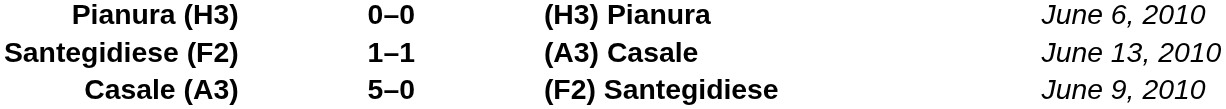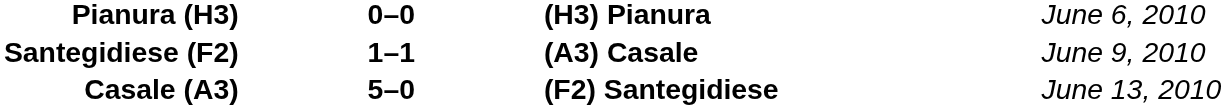(1131, 52) June 13, 2010 -> (1123, 52) June 9, 2010
(1123, 89) June 9, 2010 -> (1131, 89) June 13, 2010
